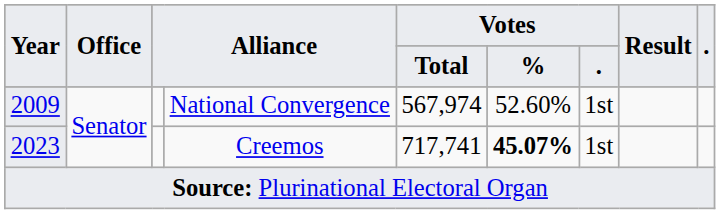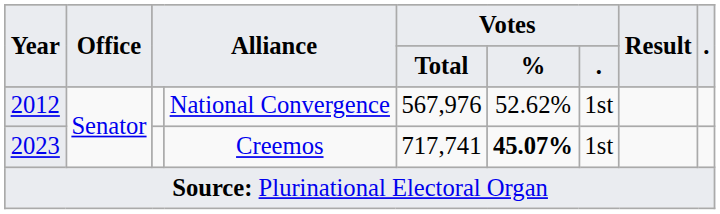(35, 106) 2009 -> (35, 106) 2012
(441, 106) 567,974 -> (441, 106) 567,976
(533, 106) 52.60% -> (533, 106) 52.62%
